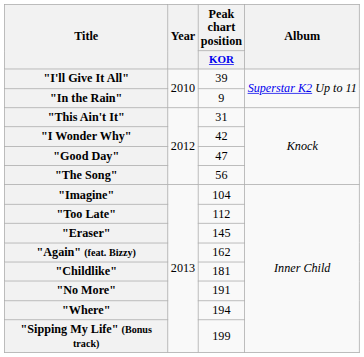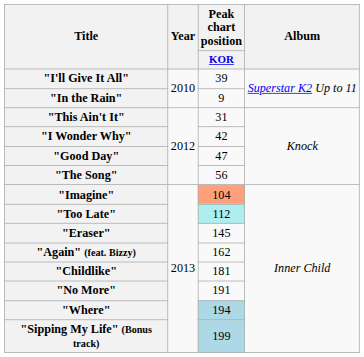(221, 194) no background -> (221, 194) lightsalmon background
(221, 213) no background -> (221, 213) paleturquoise background
(221, 310) no background -> (221, 310) lightblue background
(221, 336) no background -> (221, 336) lightblue background
